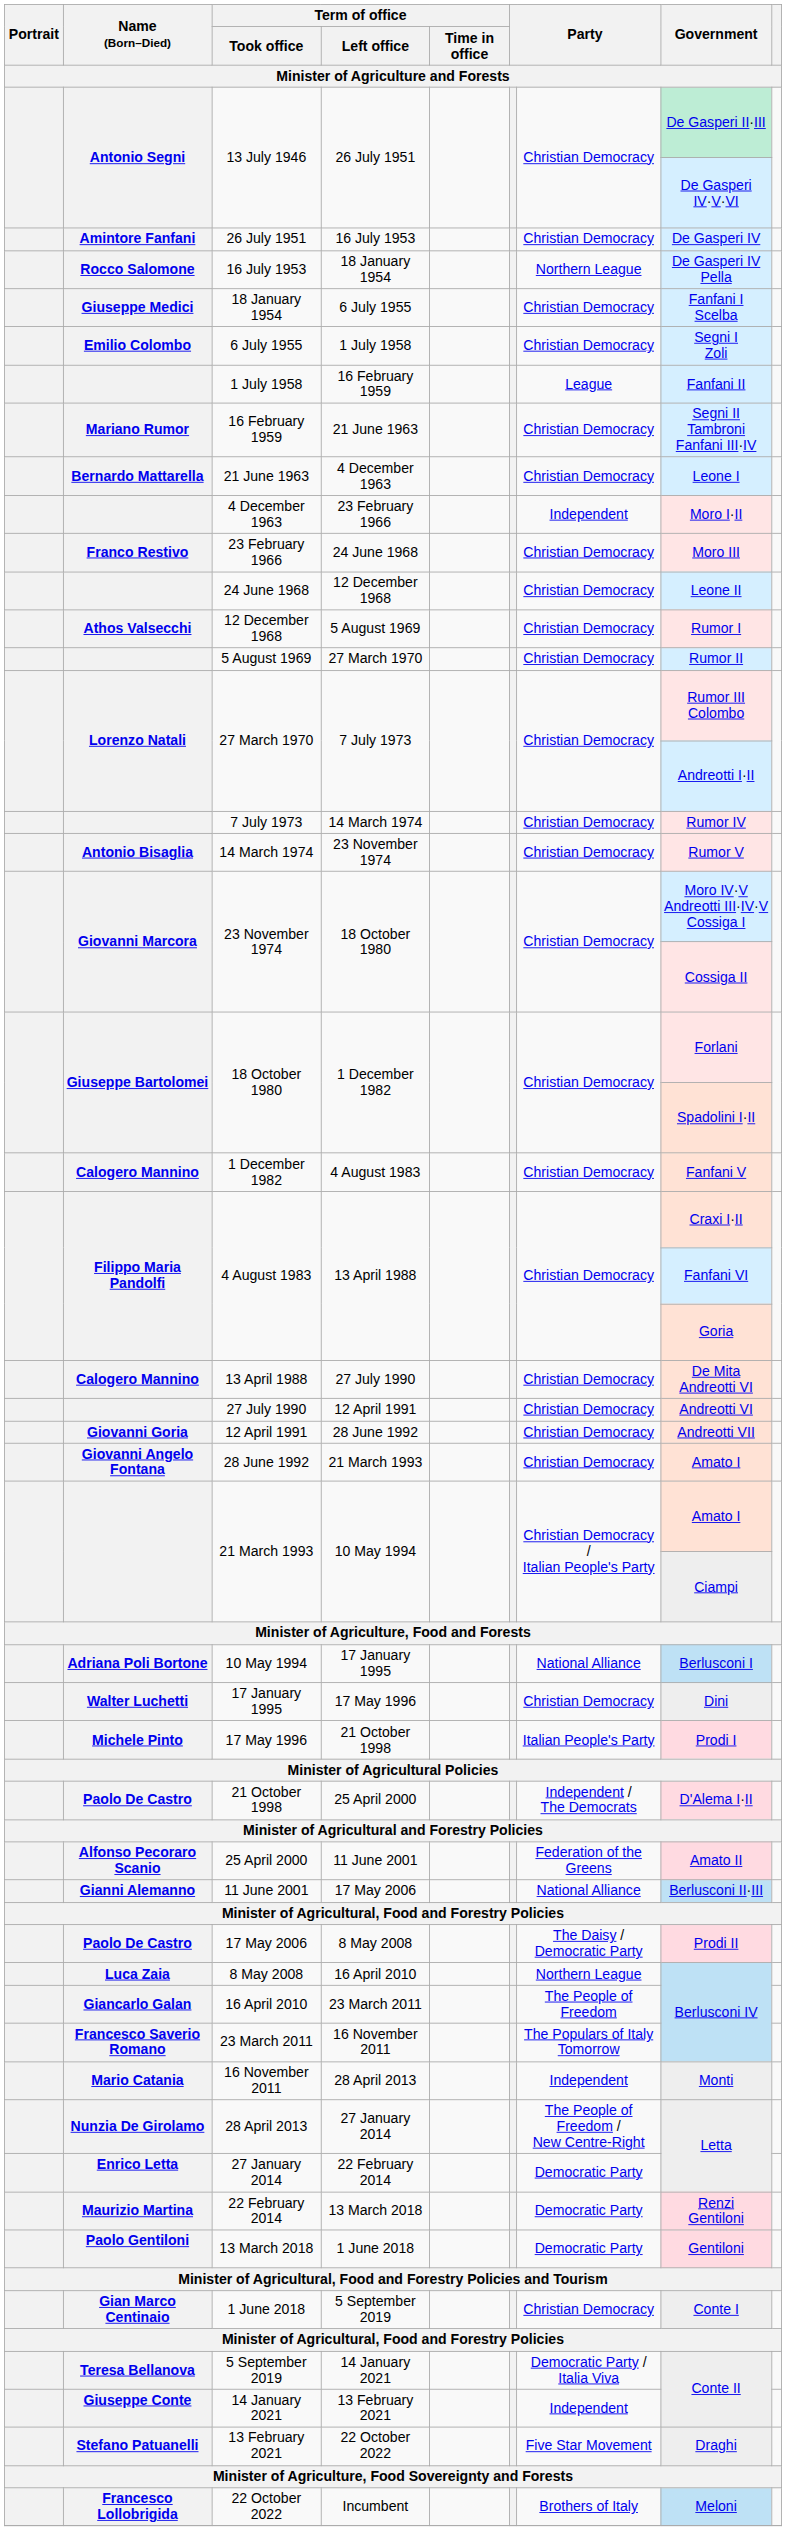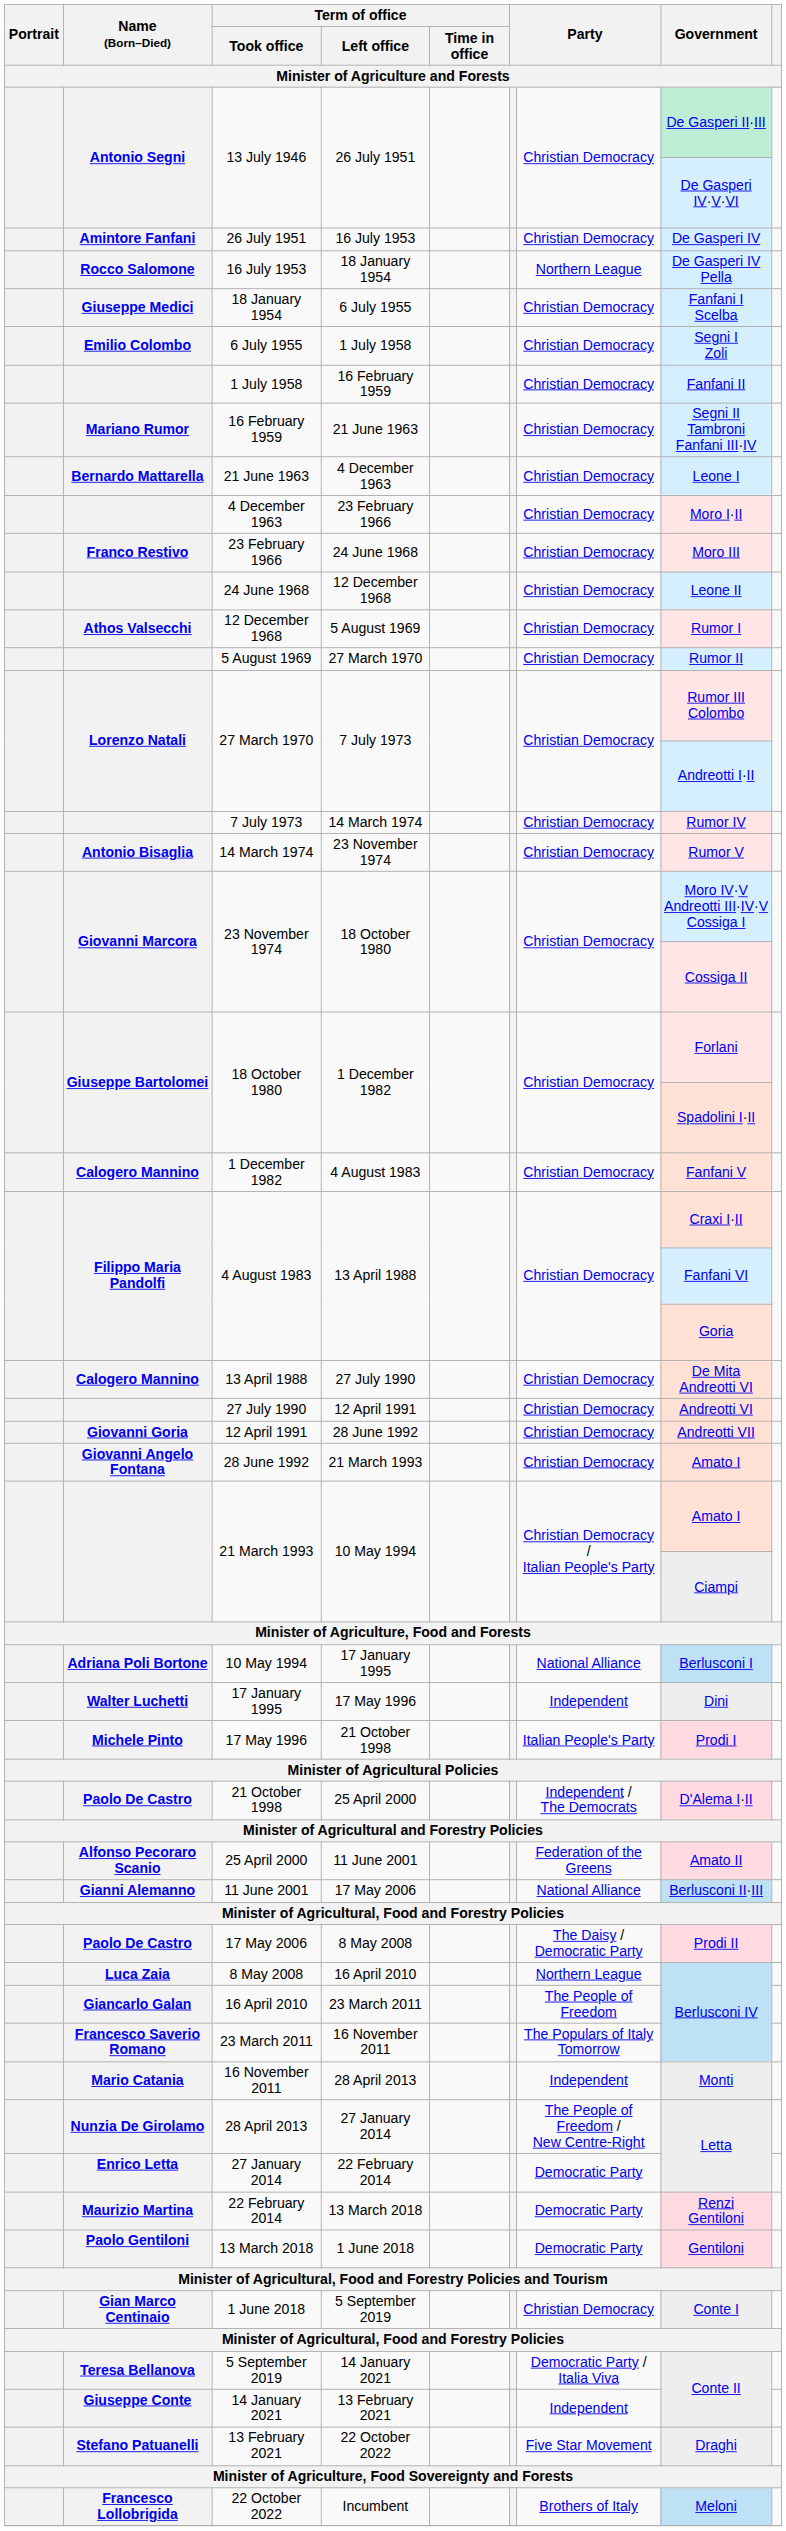(589, 384) League -> (589, 384) Christian Democracy
(589, 514) Independent -> (589, 514) Christian Democracy
(589, 1701) Christian Democracy -> (589, 1701) Independent
